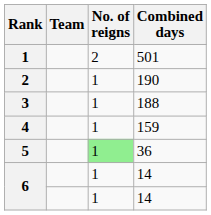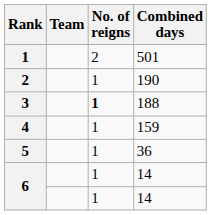(95, 103) normal -> (95, 103) bold
(95, 151) lightgreen background -> (95, 151) no background
